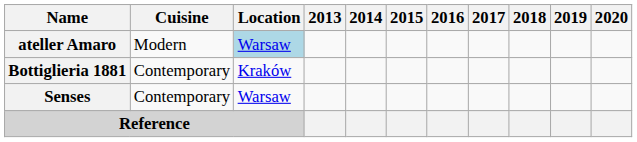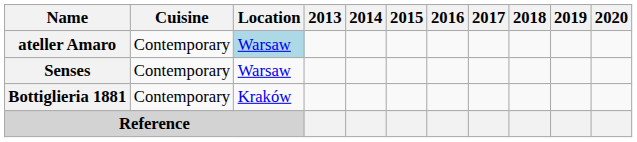(160, 44) Modern -> (182, 44) Contemporary
rows swapped: (67, 70) <-> (67, 96)
